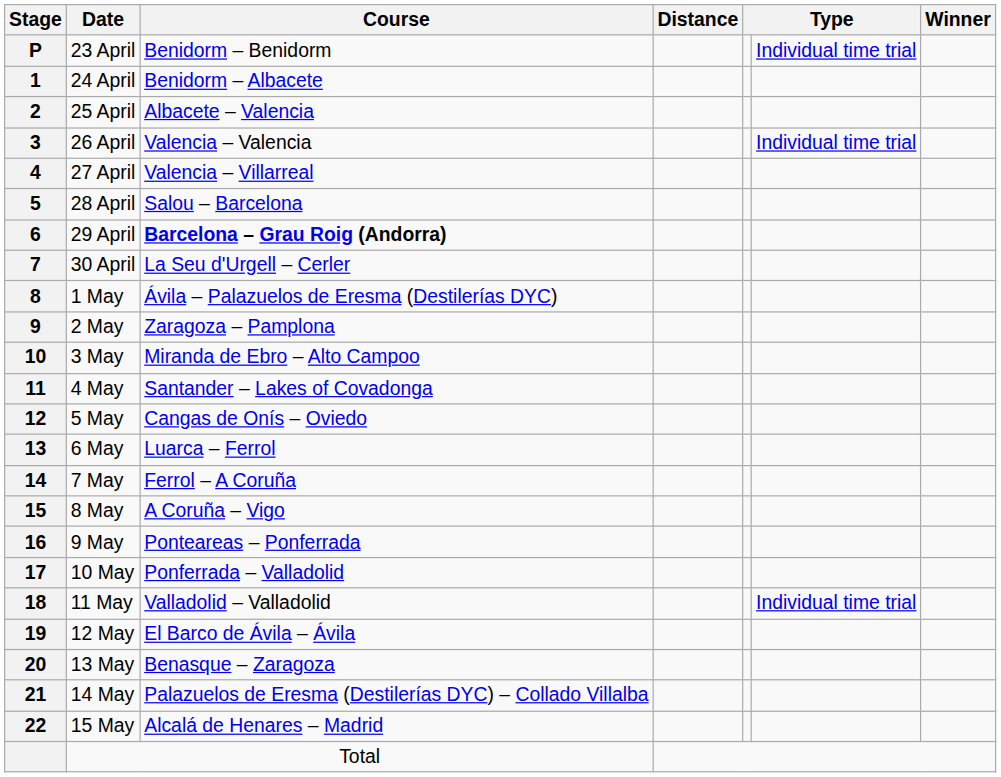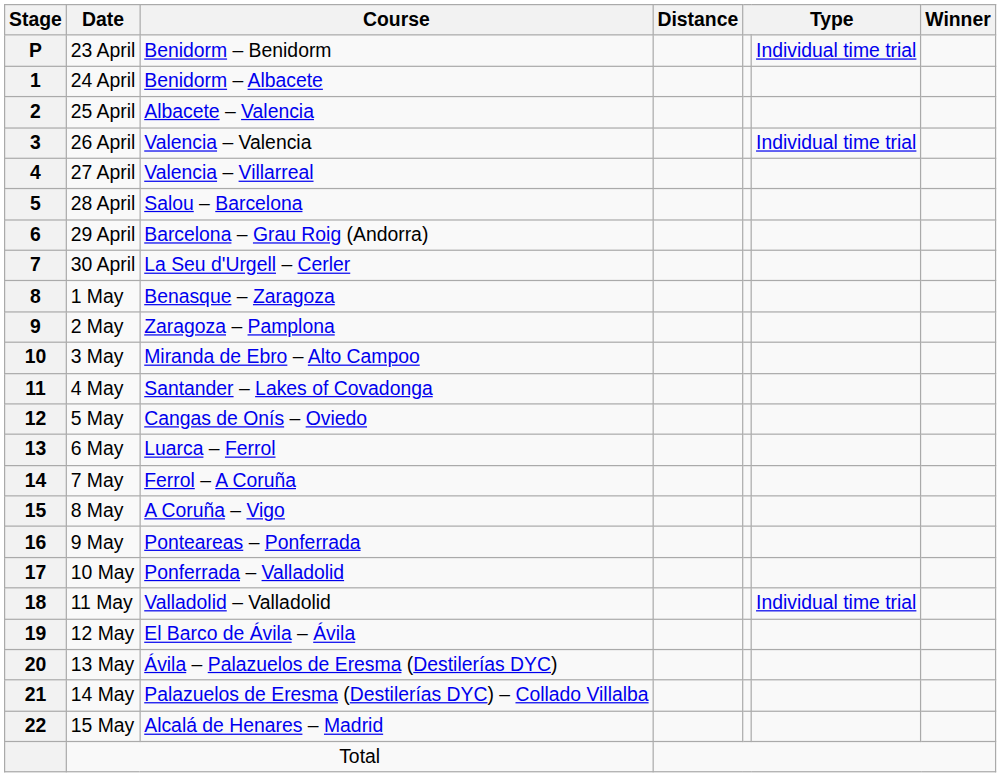(295, 234) bold -> (286, 234) normal
(351, 296) Ávila – Palazuelos de Eresma (Destilerías DYC) -> (239, 296) Benasque – Zaragoza
(239, 664) Benasque – Zaragoza -> (351, 664) Ávila – Palazuelos de Eresma (Destilerías DYC)
